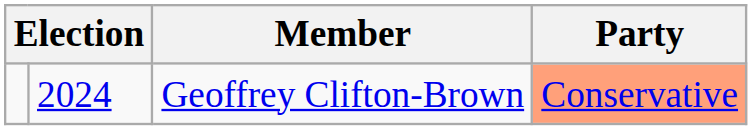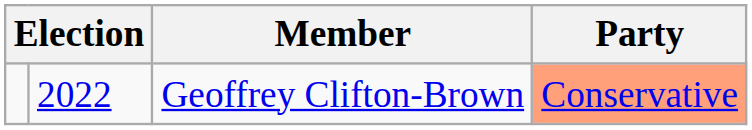(74, 93) 2024 -> (74, 93) 2022
